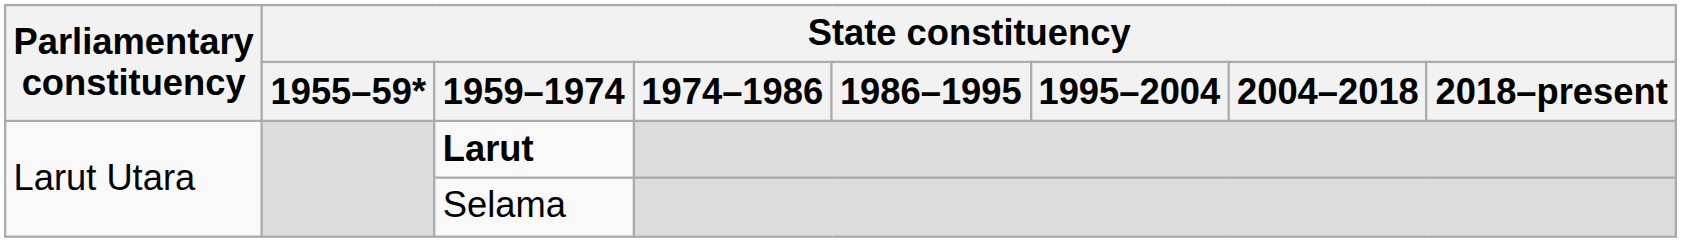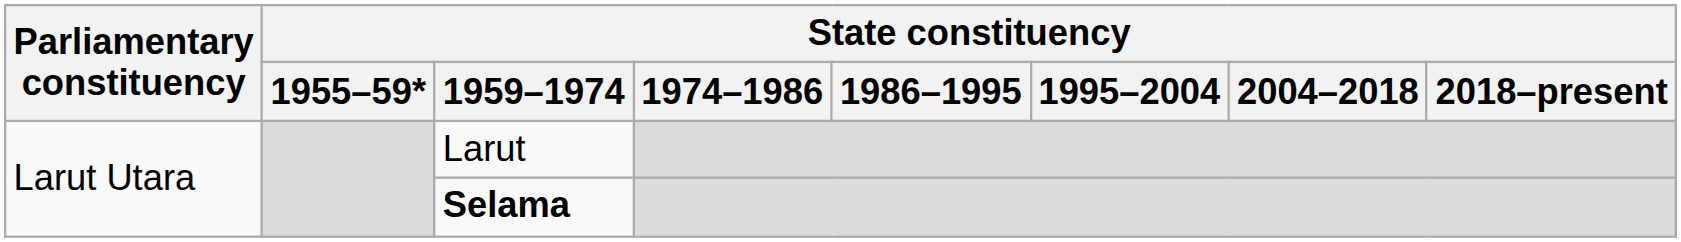(488, 148) bold -> (484, 148) normal
(504, 206) normal -> (506, 206) bold
